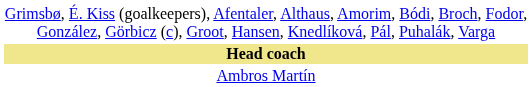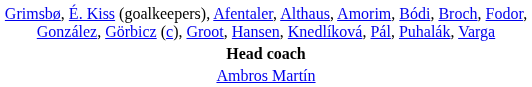(266, 54) khaki background -> (266, 54) no background
